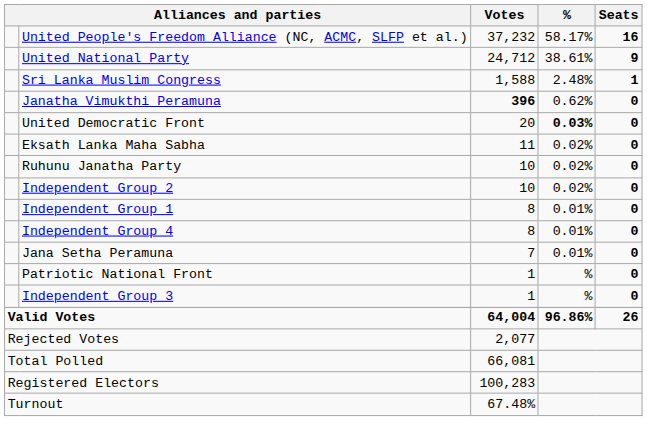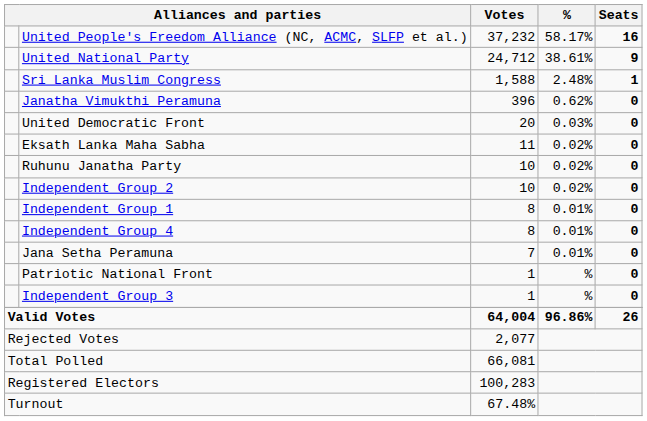(523, 102) bold -> (523, 102) normal
(573, 123) bold -> (573, 123) normal
